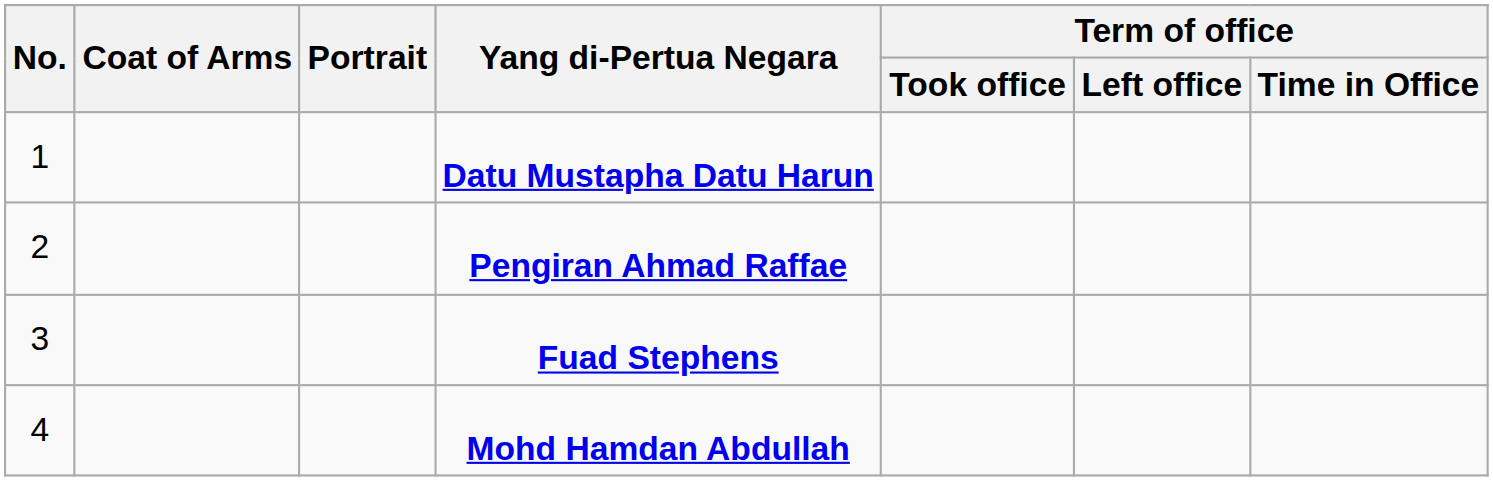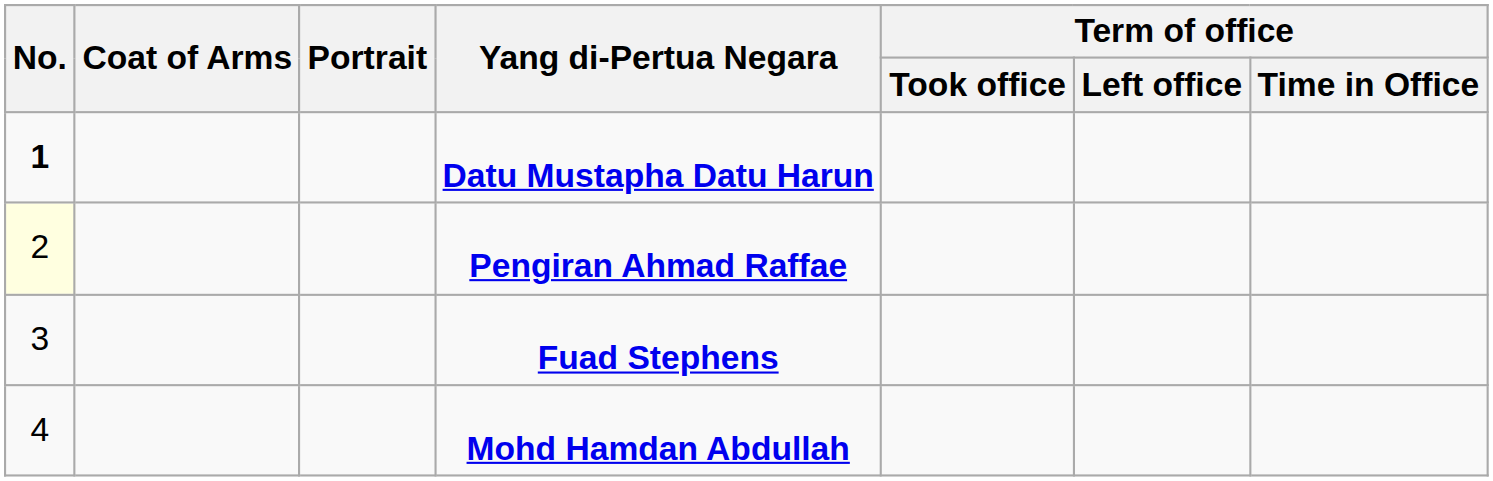(40, 156) normal -> (40, 156) bold
(40, 247) no background -> (40, 247) lightyellow background
